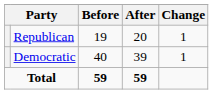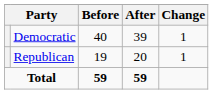rows swapped: (45, 57) <-> (44, 36)
